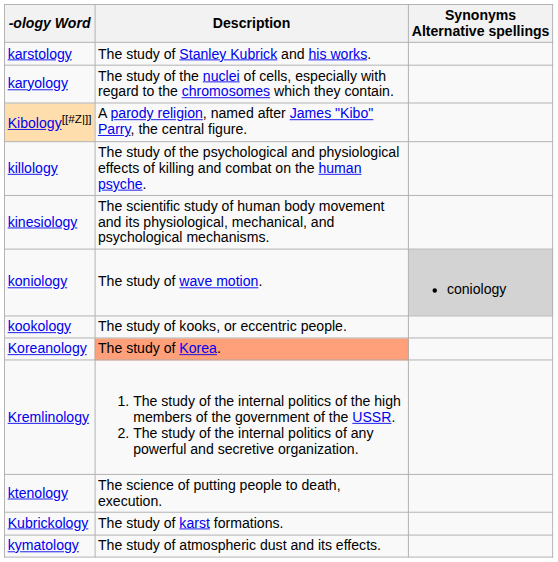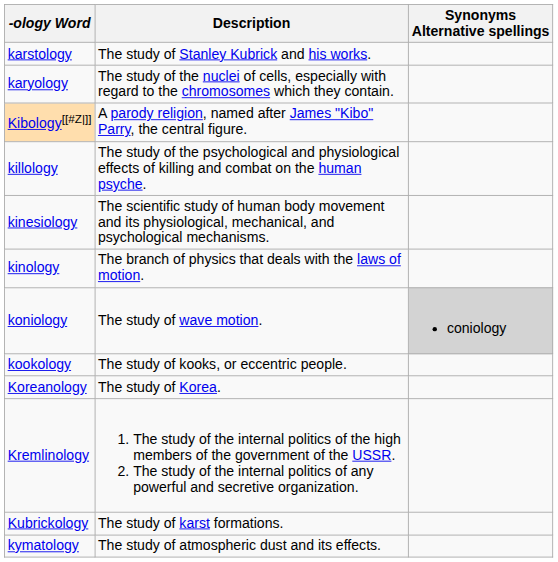+ row: (34, 268)
(159, 349) lightsalmon background -> (159, 387) no background
- row: (38, 493)
